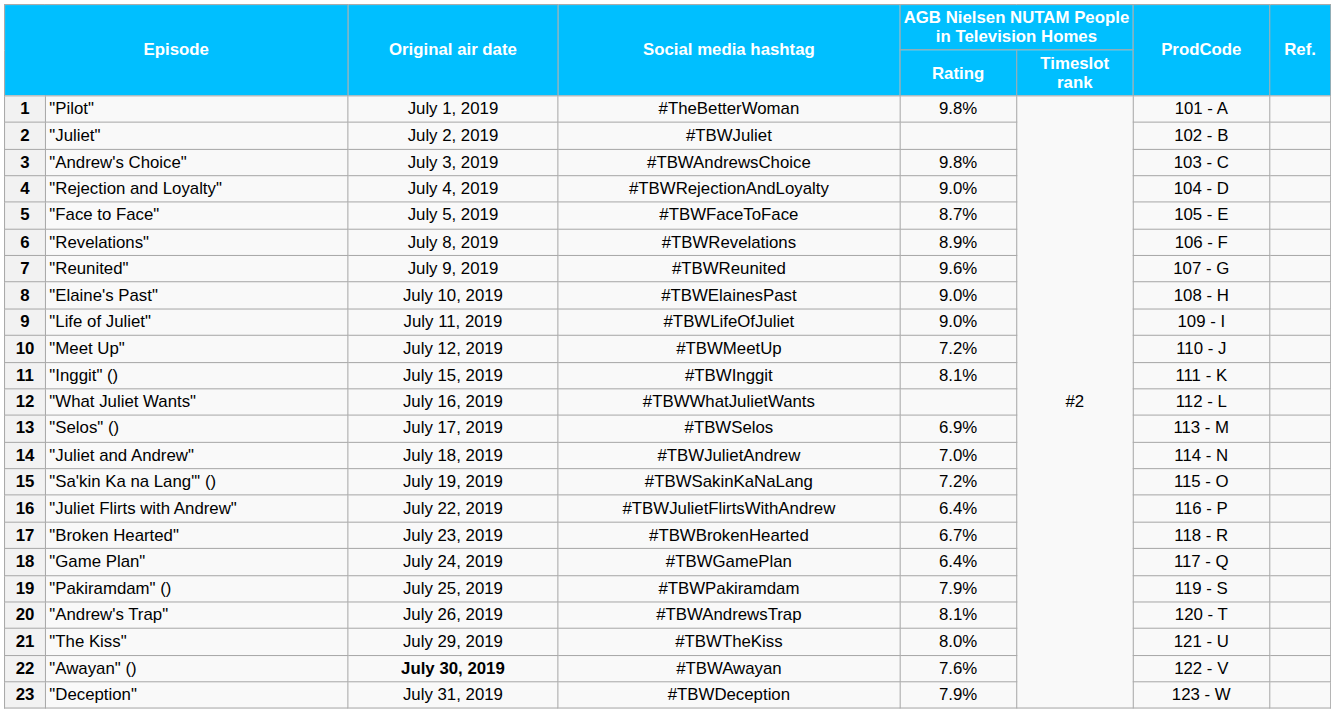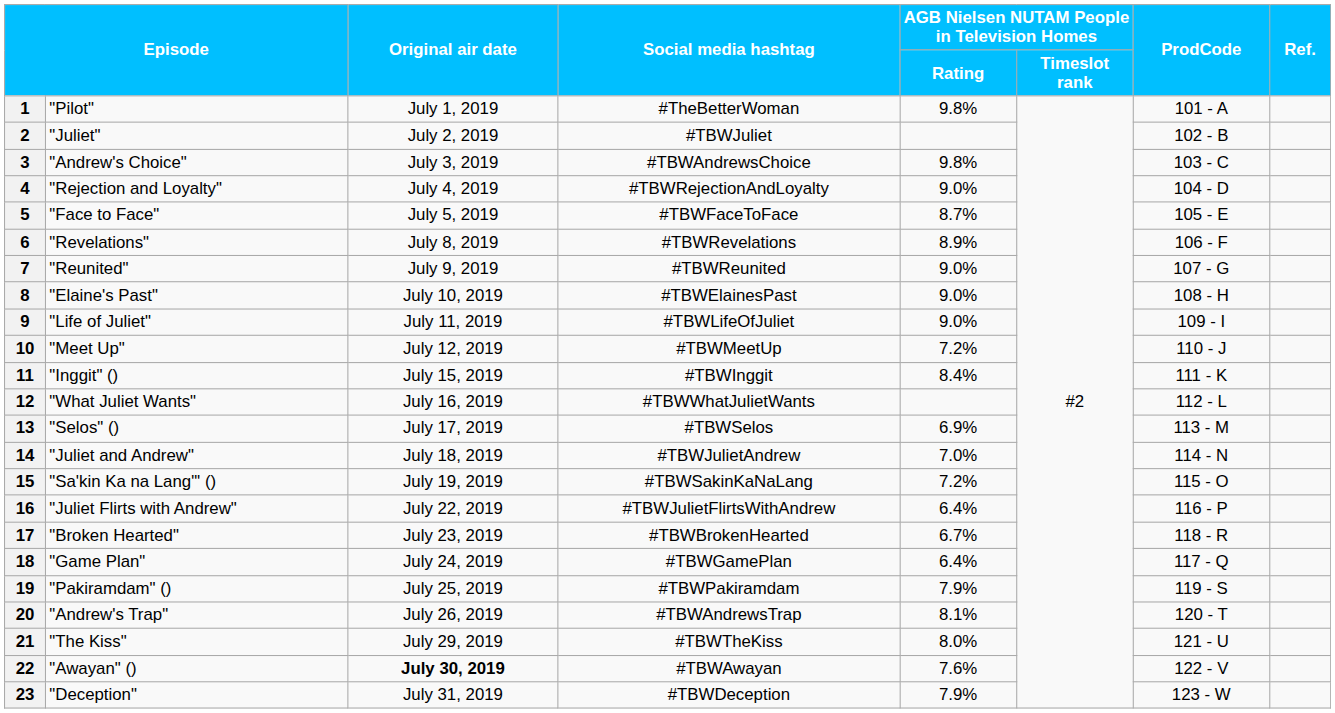(958, 268) 9.6% -> (958, 268) 9.0%
(958, 375) 8.1% -> (958, 375) 8.4%
